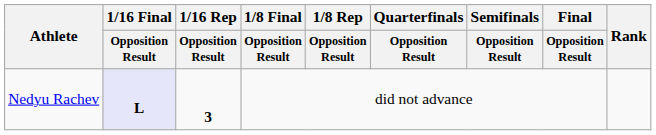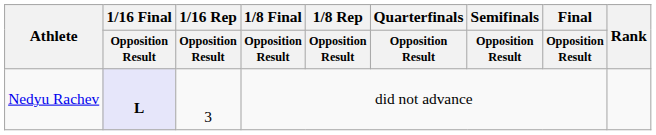(208, 117) bold -> (208, 117) normal
